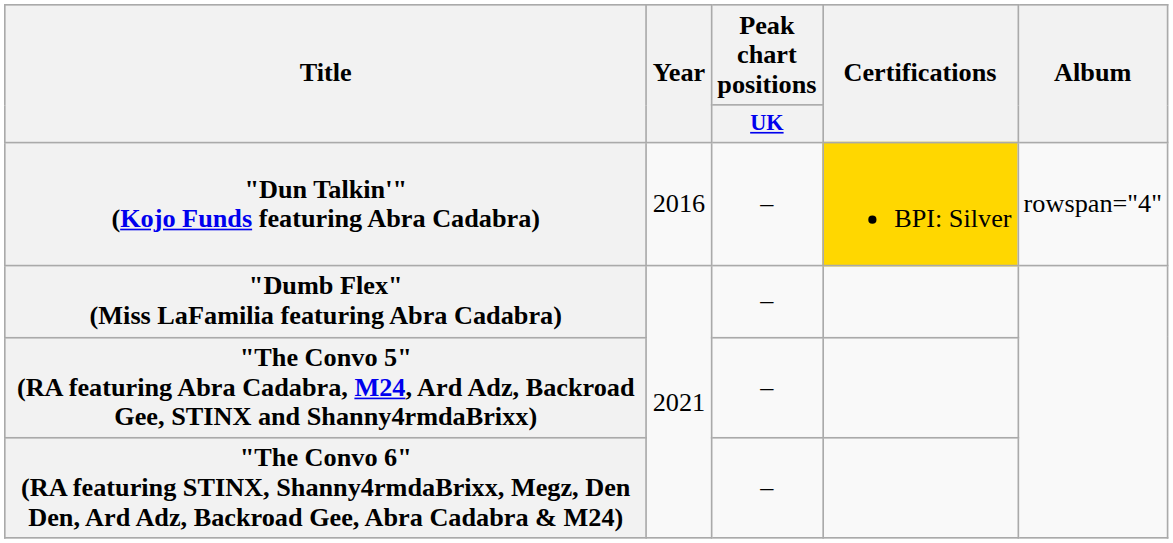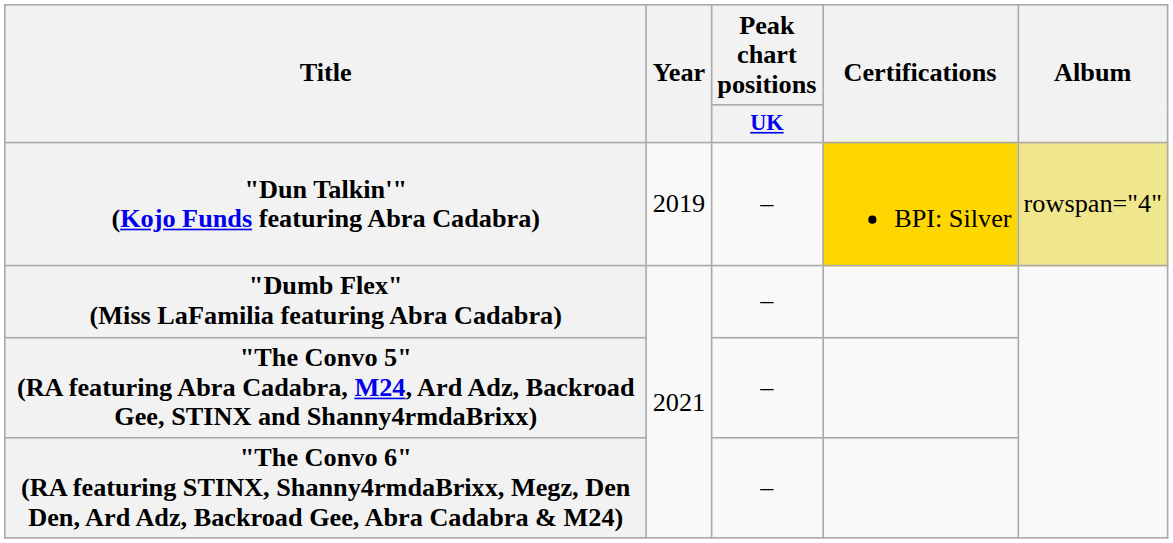(679, 203) 2016 -> (679, 203) 2019
(1093, 203) no background -> (1093, 203) khaki background
